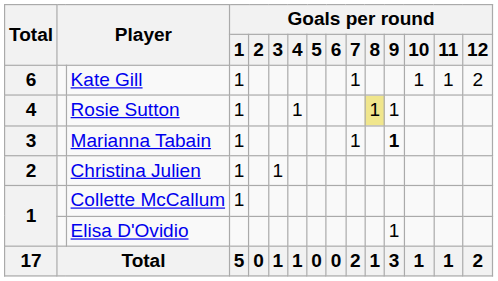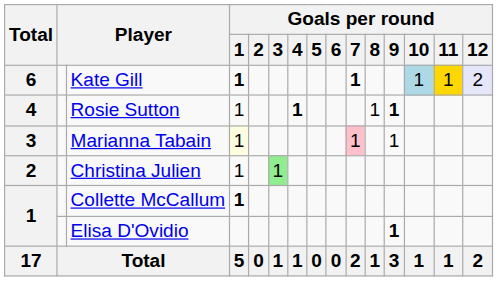(239, 79) normal -> (239, 79) bold
(355, 79) normal -> (355, 79) bold
(419, 79) no background -> (419, 79) lightblue background
(448, 79) no background -> (448, 79) gold background
(478, 79) no background -> (478, 79) lavender background
(297, 110) normal -> (297, 110) bold
(375, 110) khaki background -> (375, 110) no background
(394, 110) normal -> (394, 110) bold
(239, 140) no background -> (239, 140) lightyellow background
(355, 140) no background -> (355, 140) pink background
(394, 140) bold -> (394, 140) normal
(278, 170) no background -> (278, 170) lightgreen background
(239, 200) normal -> (239, 200) bold
(394, 230) normal -> (394, 230) bold
